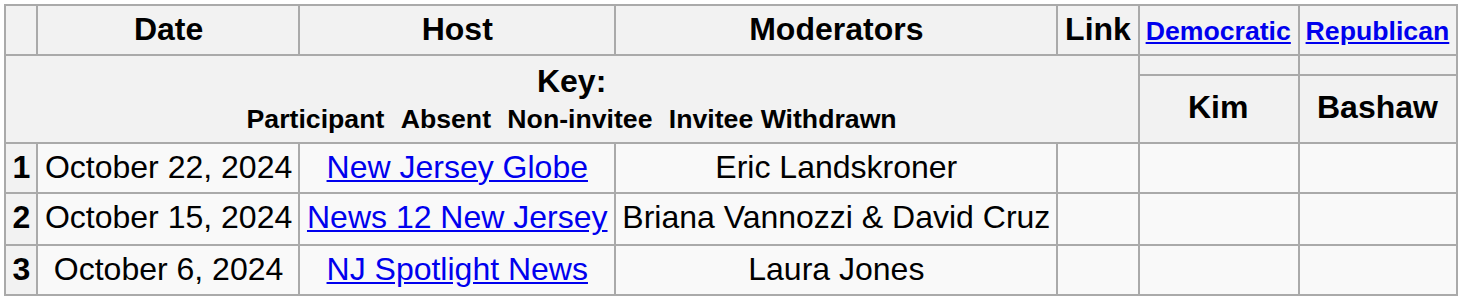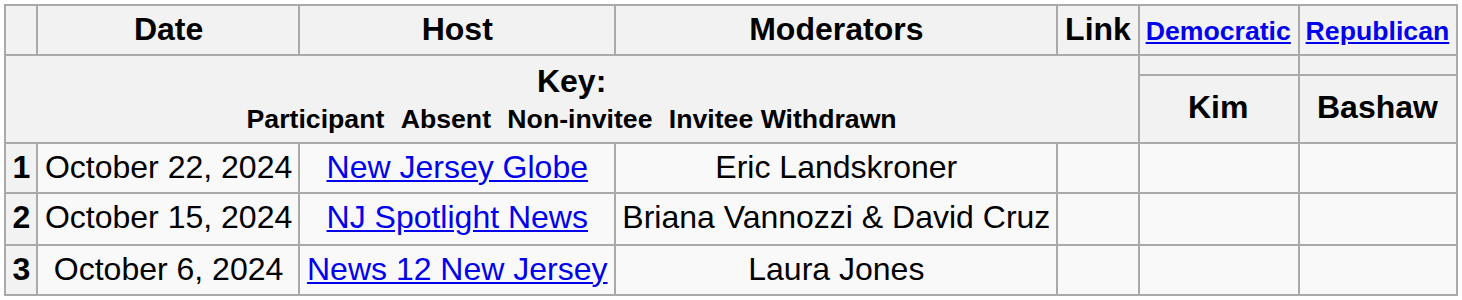(457, 218) News 12 New Jersey -> (457, 218) NJ Spotlight News
(457, 268) NJ Spotlight News -> (457, 268) News 12 New Jersey
